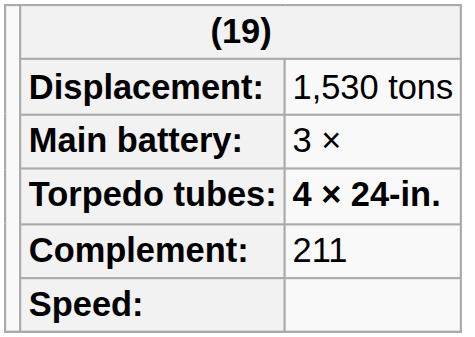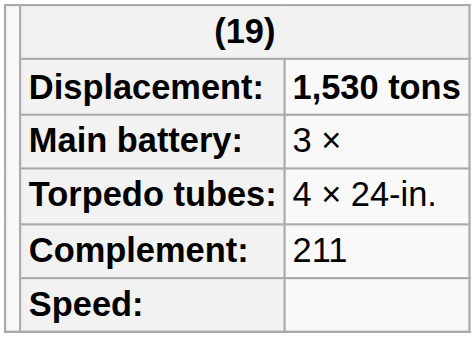(373, 86) normal -> (377, 86) bold
(367, 195) bold -> (365, 195) normal
